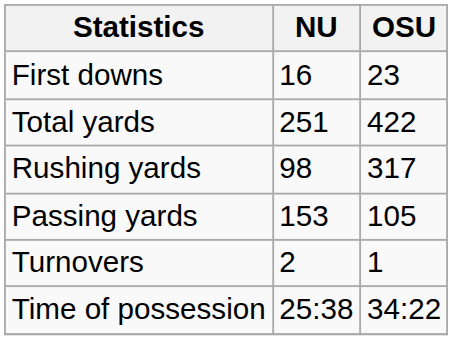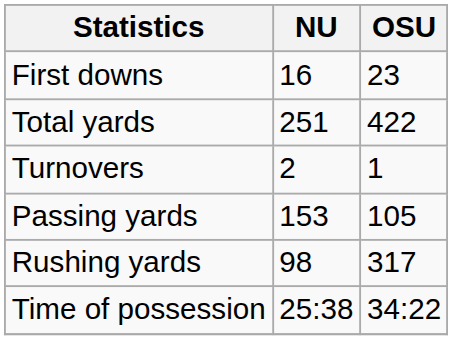rows swapped: (106, 168) <-> (78, 262)
